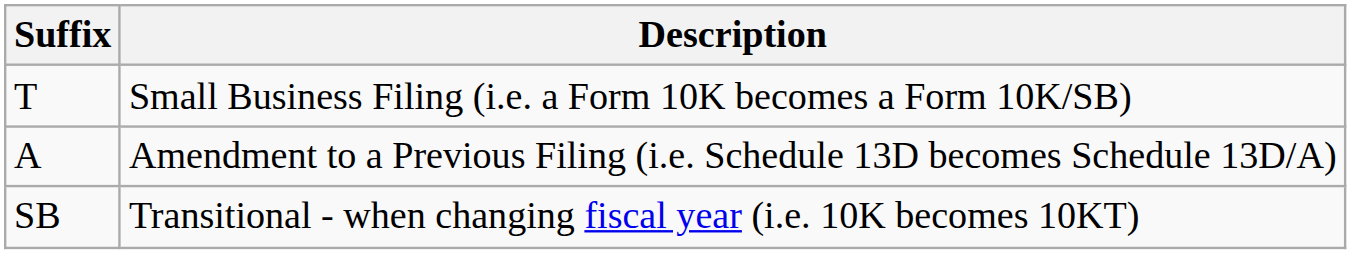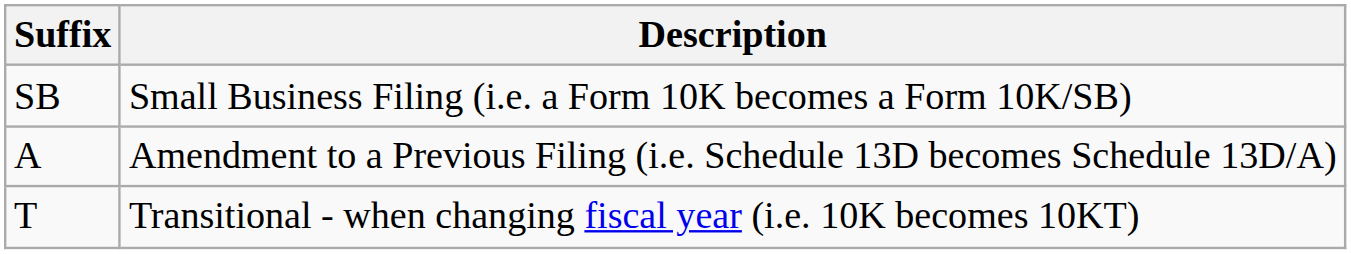(26, 95) T -> (37, 95) SB
(37, 215) SB -> (26, 215) T
